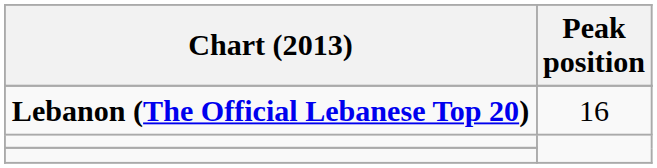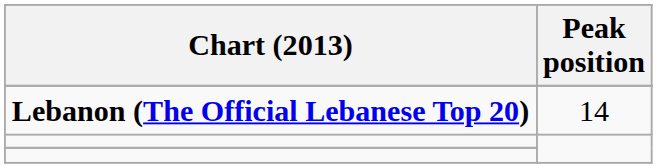(594, 109) 16 -> (594, 109) 14
